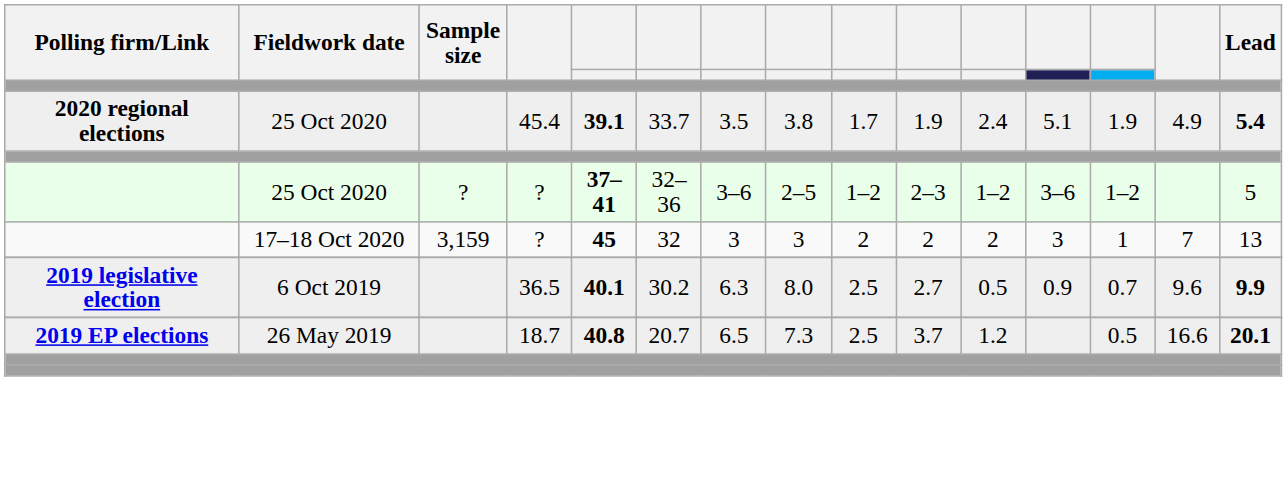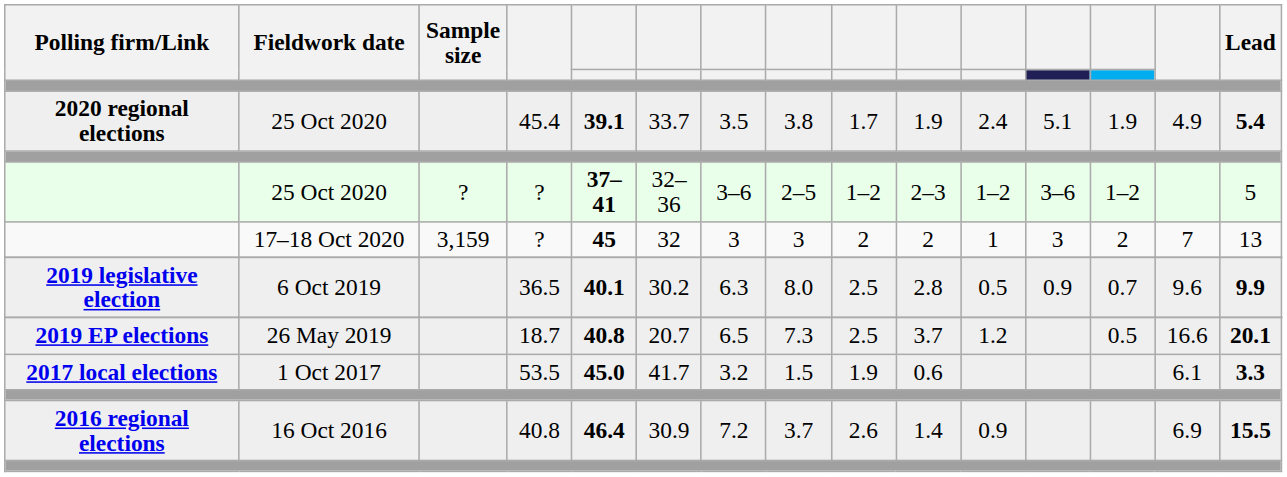(993, 240) 2 -> (993, 240) 1
(1122, 240) 1 -> (1122, 240) 2
(928, 287) 2.7 -> (928, 287) 2.8
+ row: (329, 371)
+ row: (329, 429)
